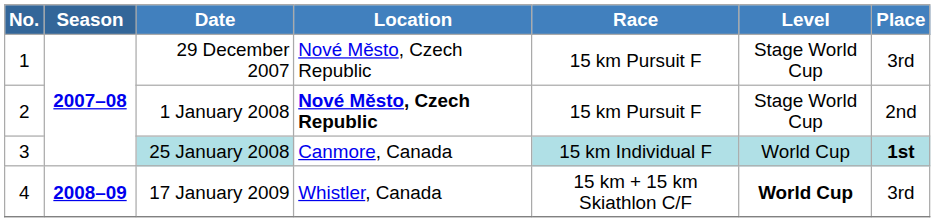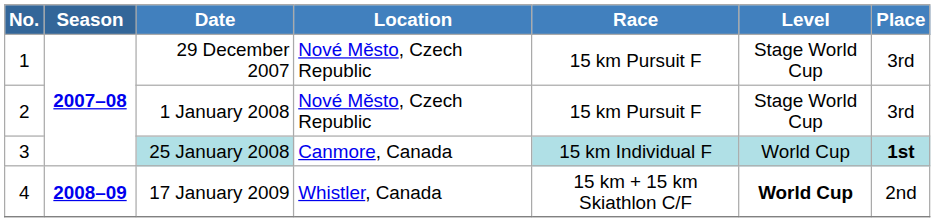(384, 111) bold -> (380, 111) normal
(901, 111) 2nd -> (901, 111) 3rd
(901, 192) 3rd -> (901, 192) 2nd
